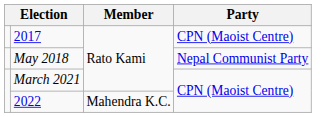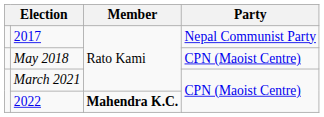(235, 36) CPN (Maoist Centre) -> (250, 36) Nepal Communist Party
(243, 58) Nepal Communist Party -> (243, 58) CPN (Maoist Centre)
(129, 101) normal -> (132, 101) bold
